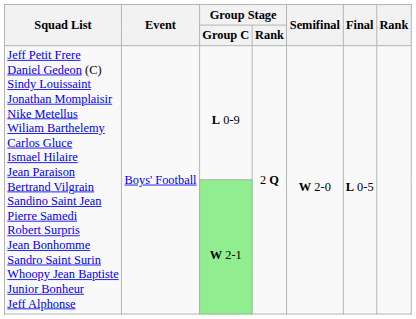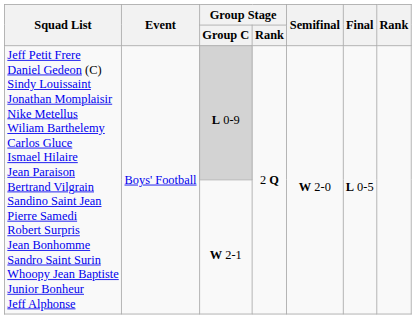(226, 120) no background -> (226, 120) lightgrey background
(226, 254) lightgreen background -> (226, 254) no background
